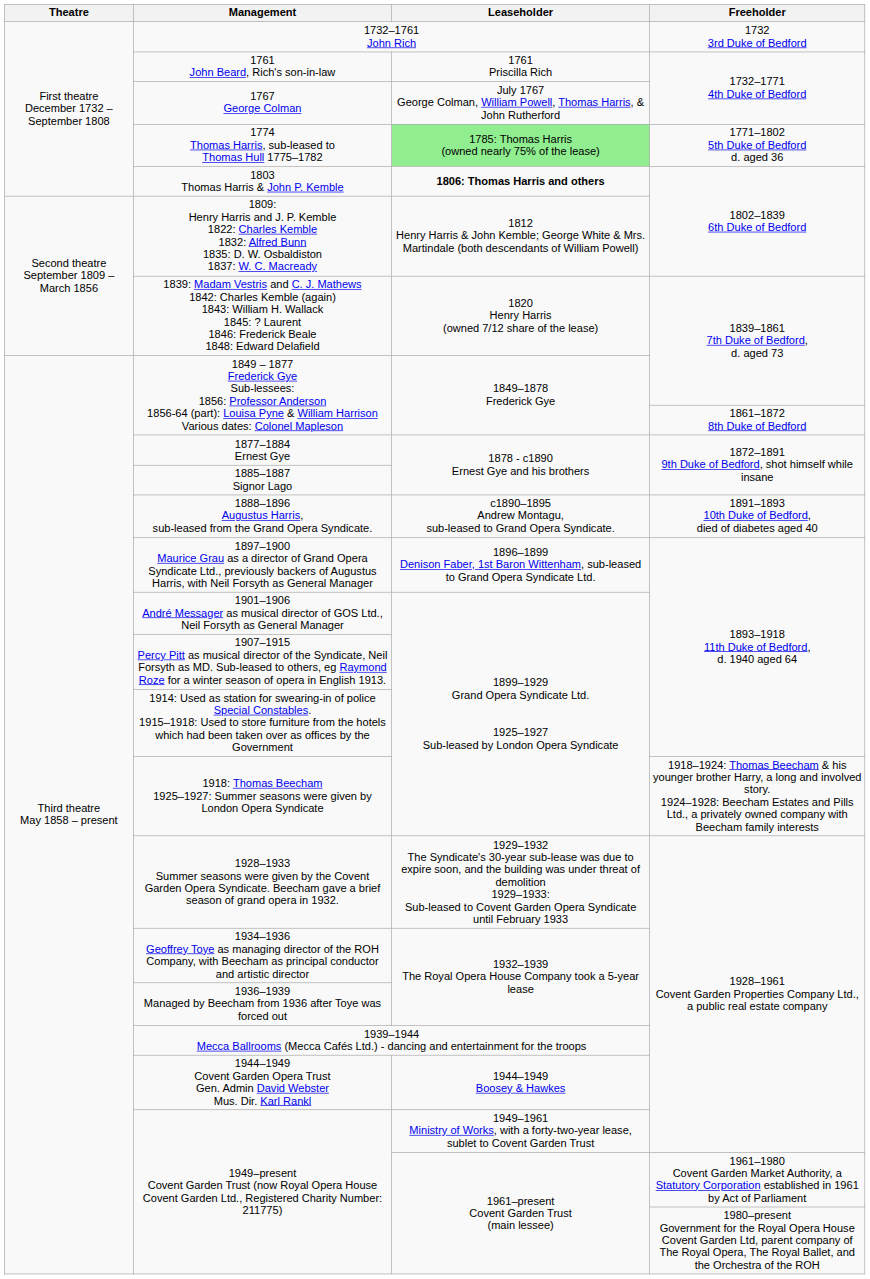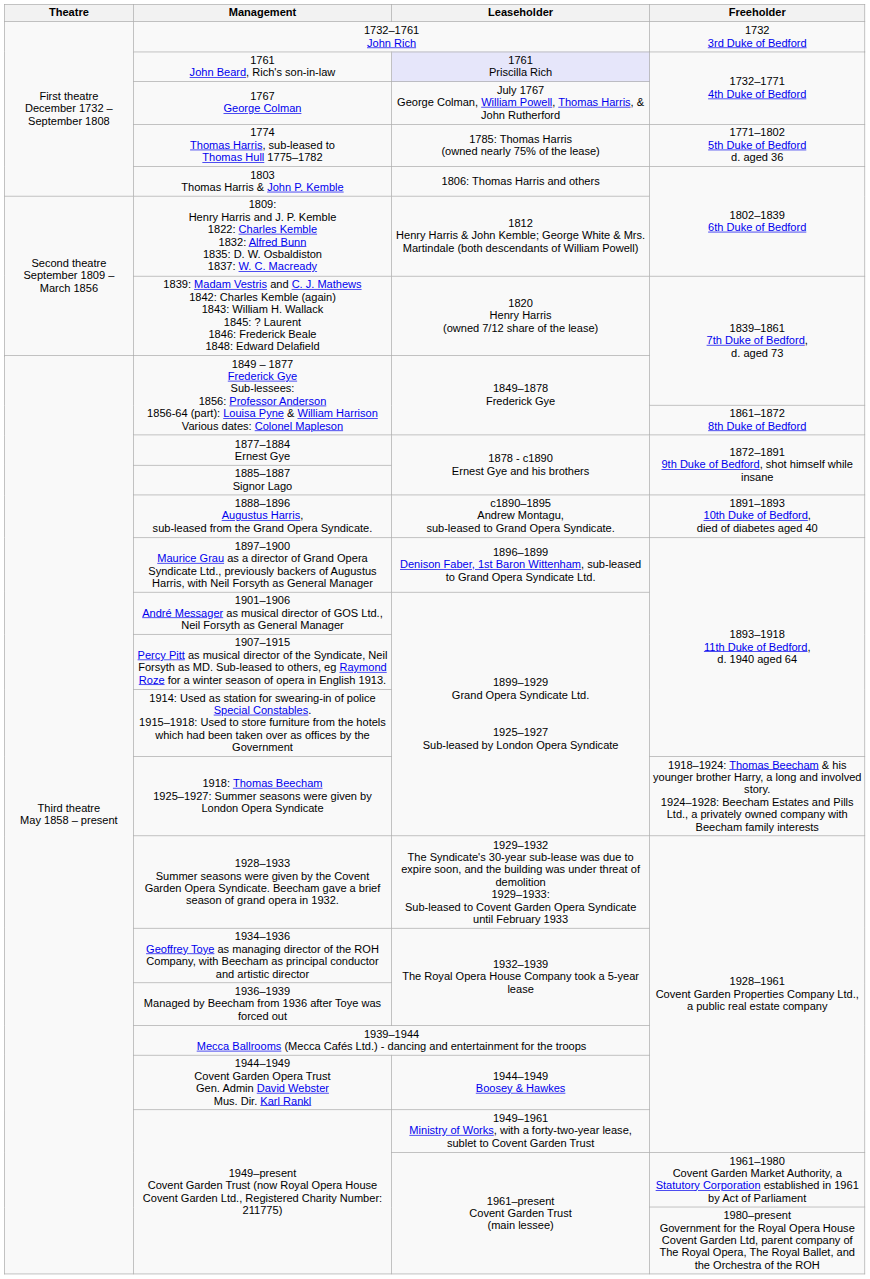(521, 66) no background -> (521, 66) lavender background
(521, 145) lightgreen background -> (521, 145) no background
(521, 181) bold -> (521, 181) normal
